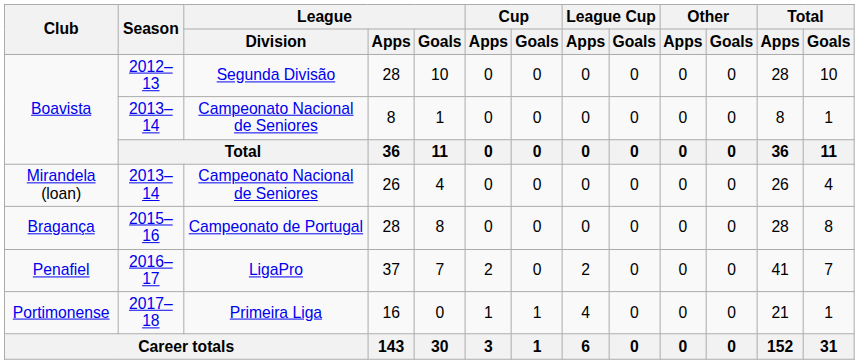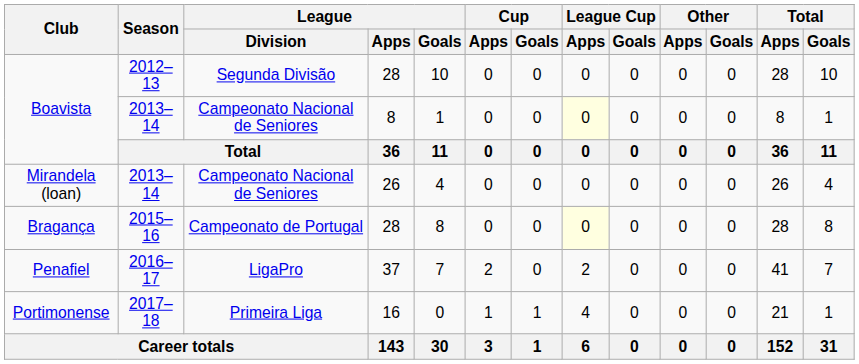(586, 117) no background -> (586, 117) lightyellow background
(586, 227) no background -> (586, 227) lightyellow background
